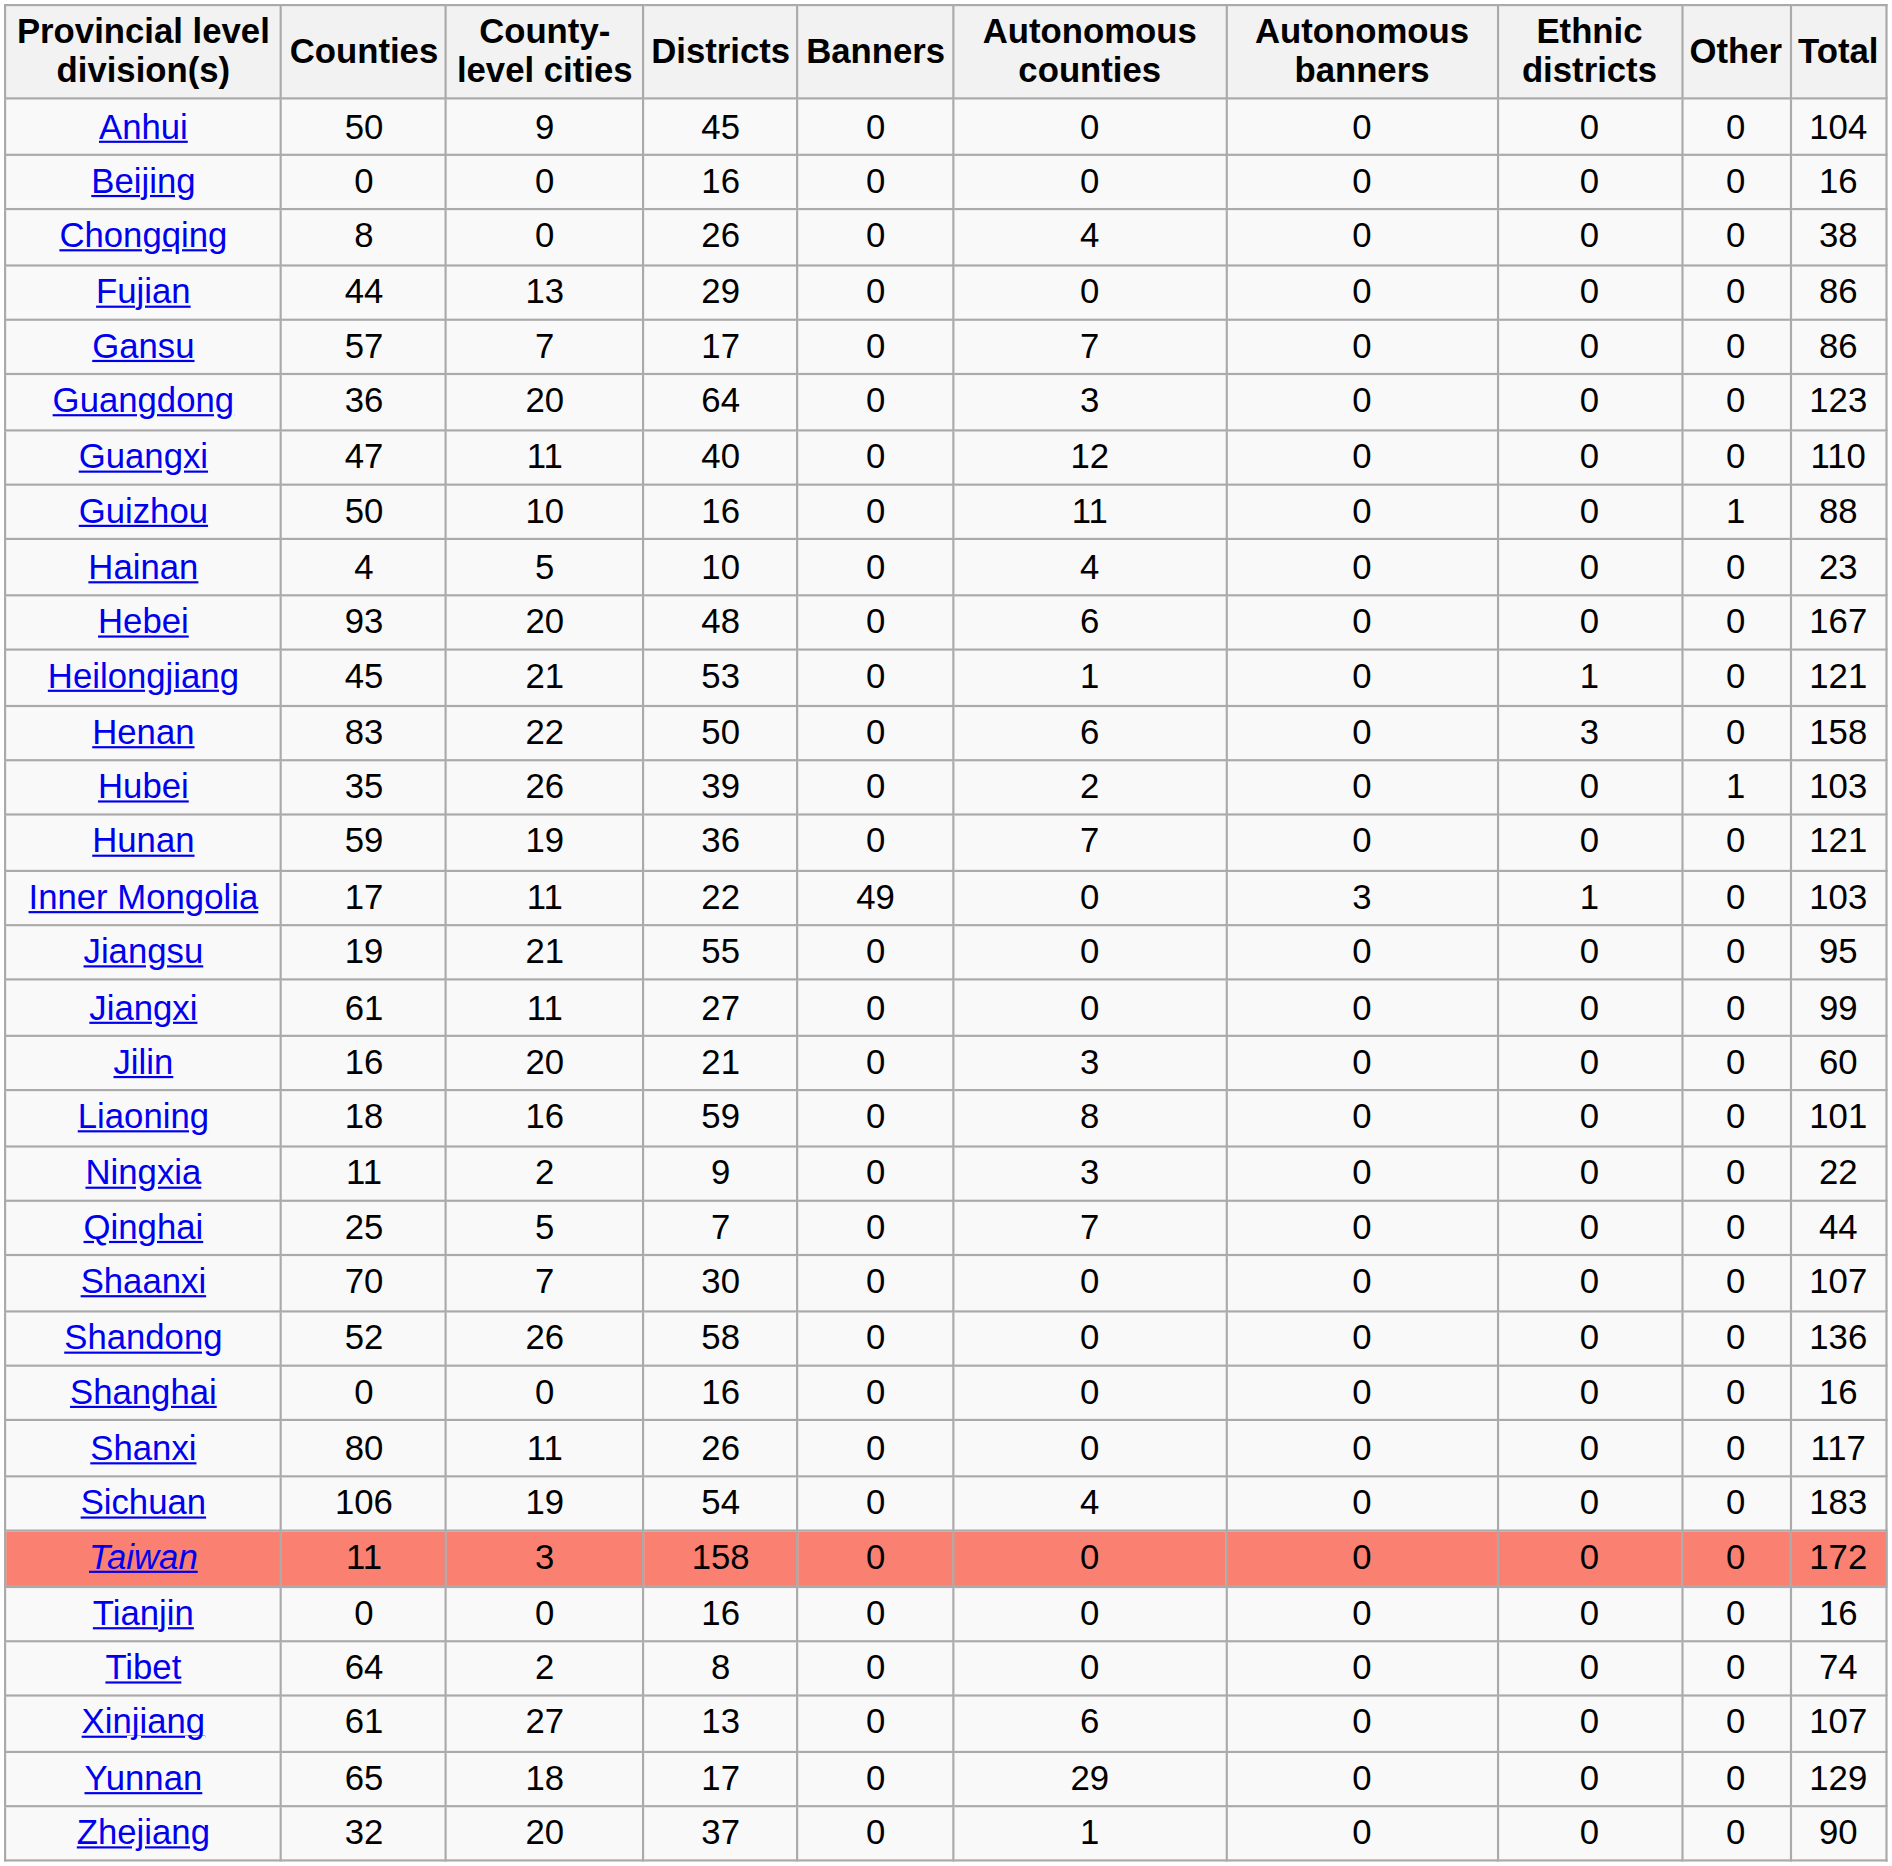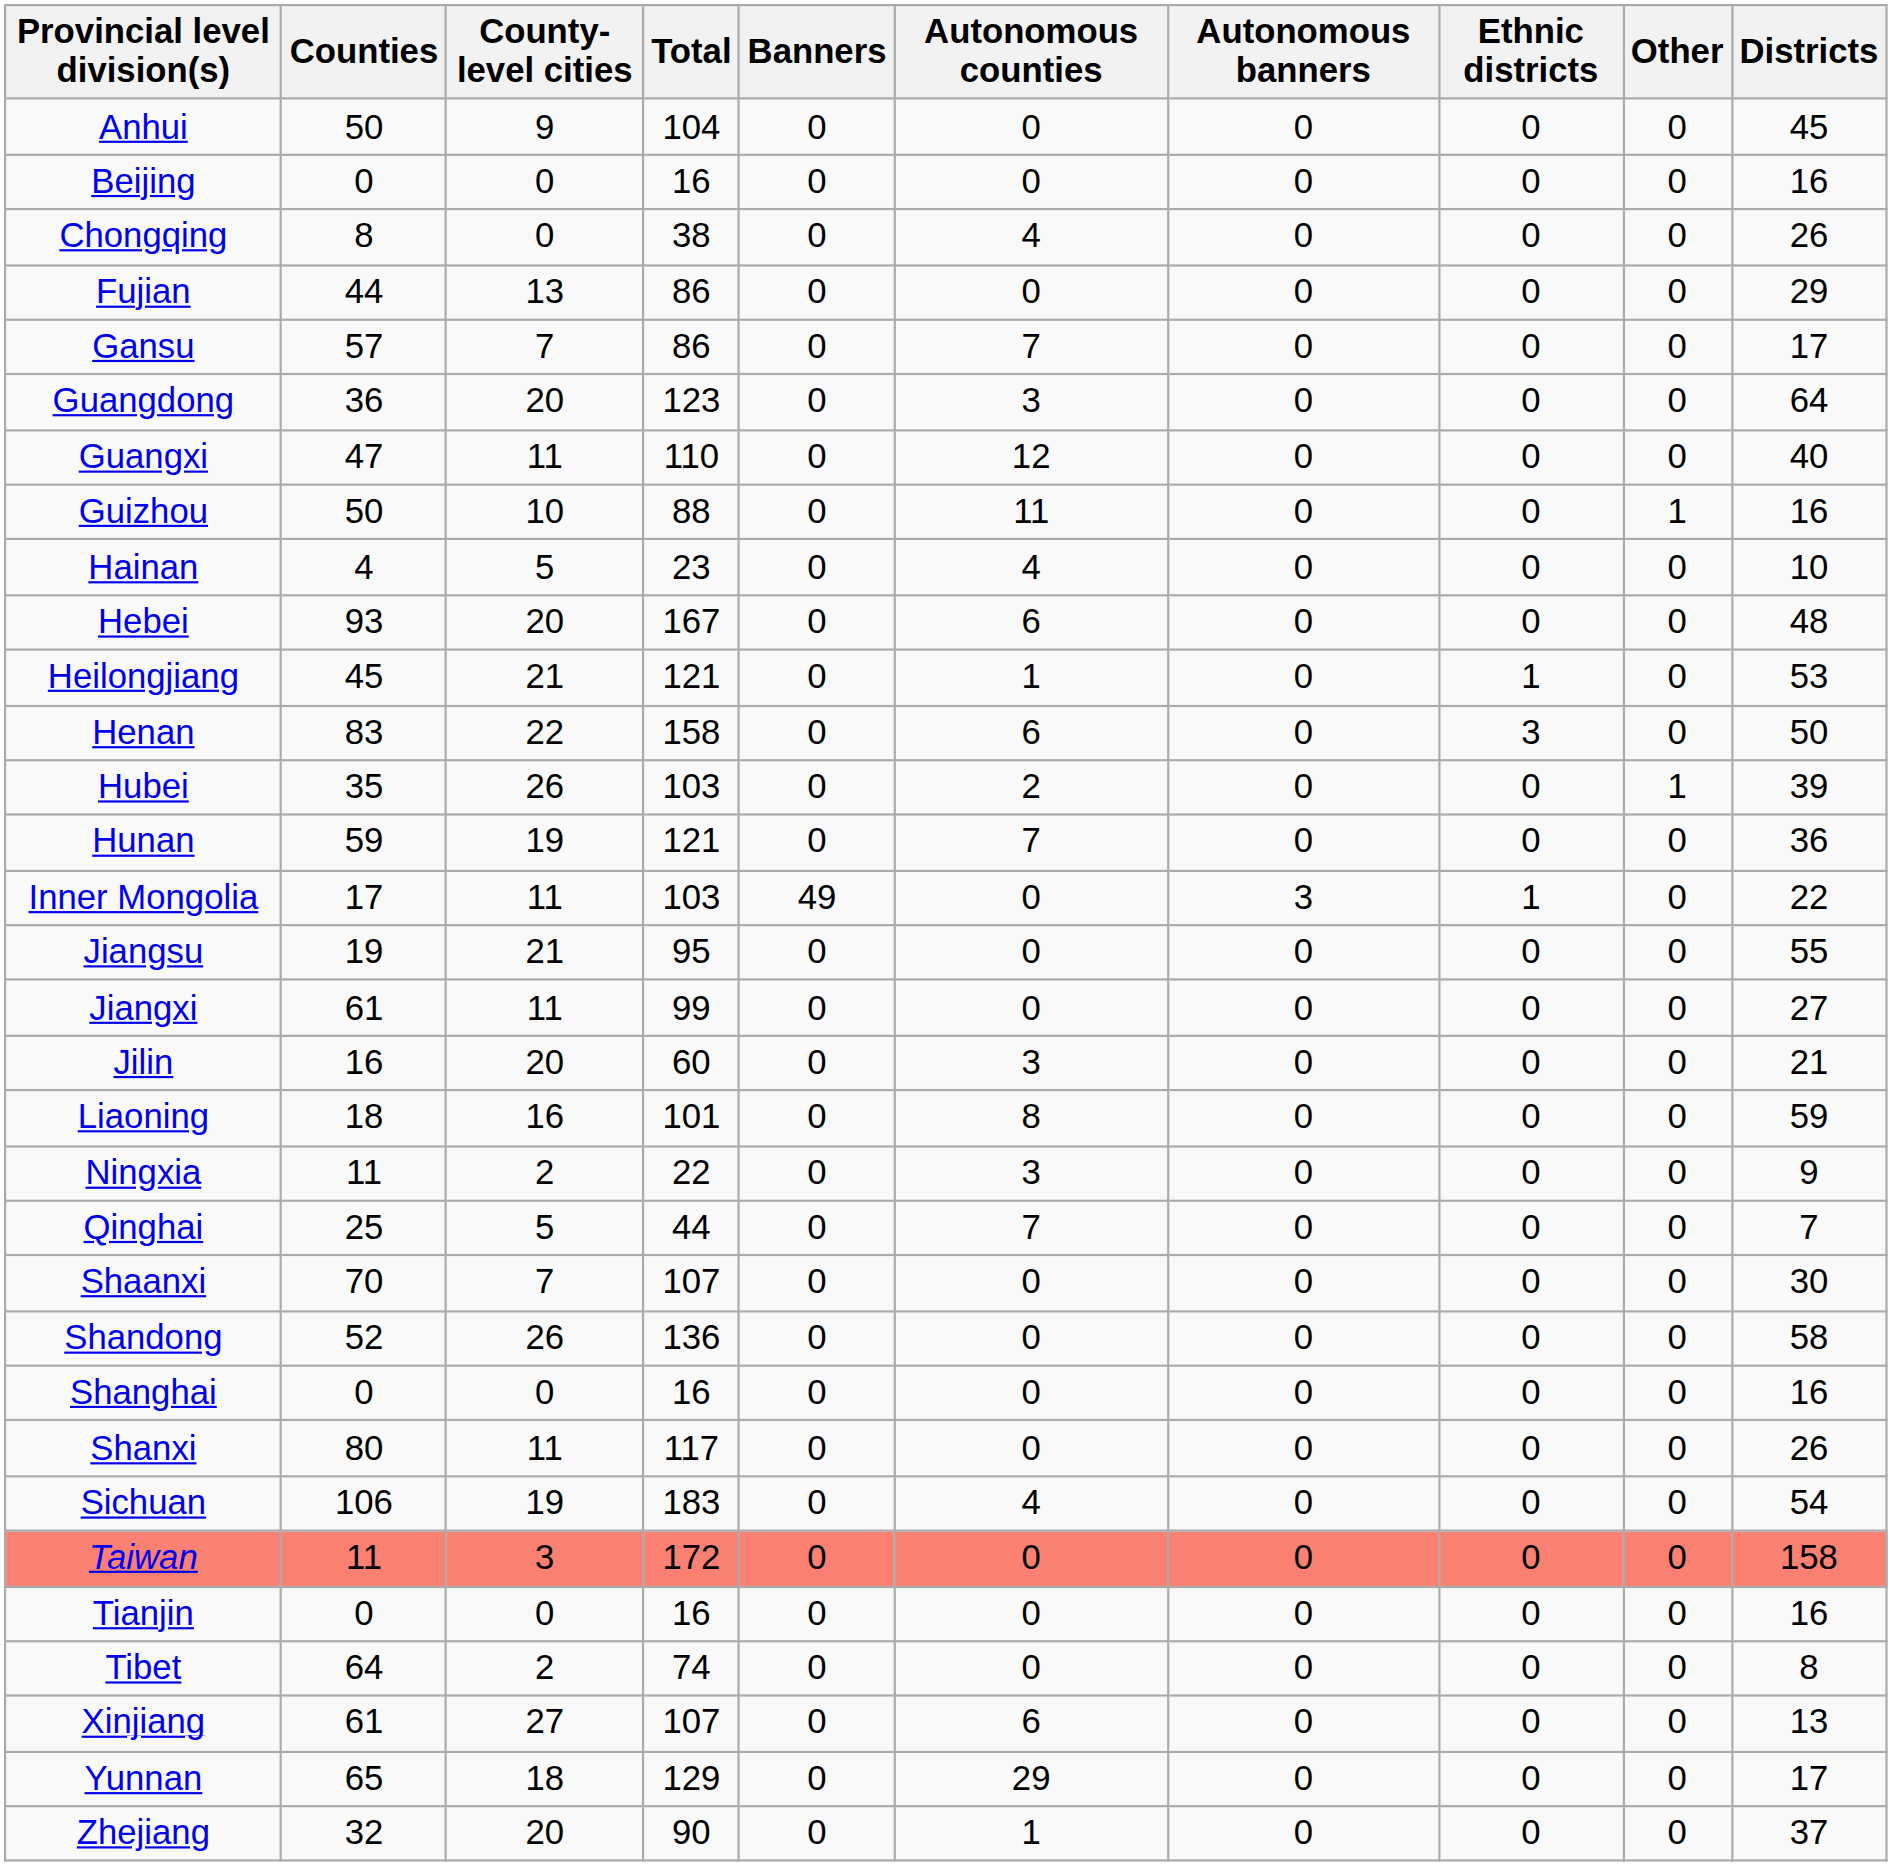columns swapped: (721, 51) <-> (1838, 51)
